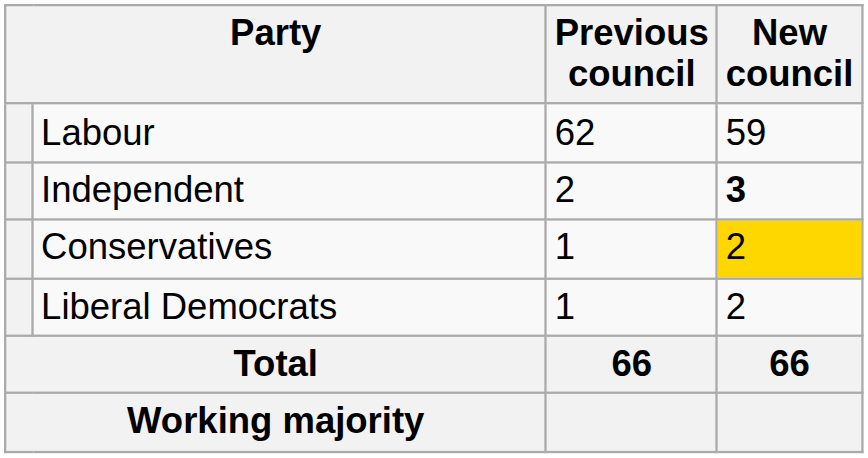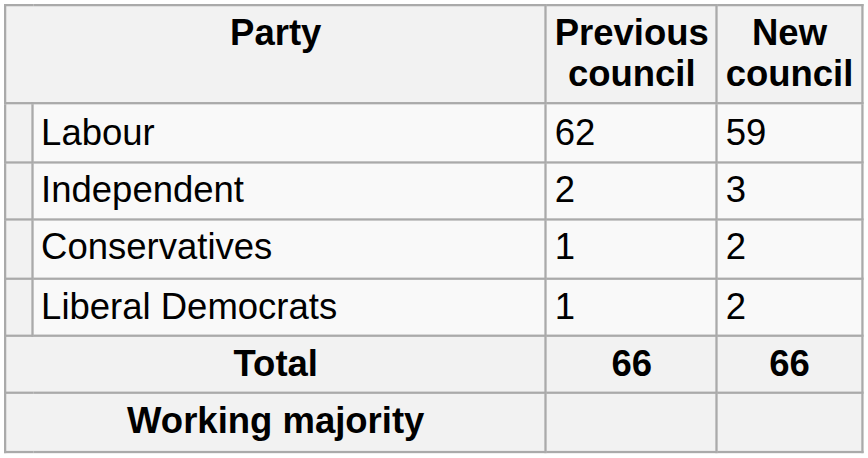(736, 190) bold -> (736, 190) normal
(736, 248) gold background -> (736, 248) no background
